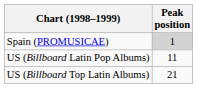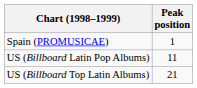(172, 41) lightgrey background -> (172, 41) no background
